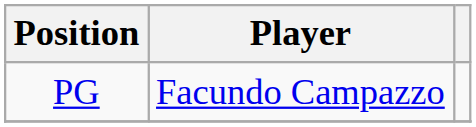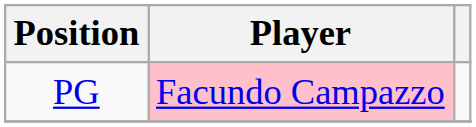(300, 91) no background -> (300, 91) pink background
